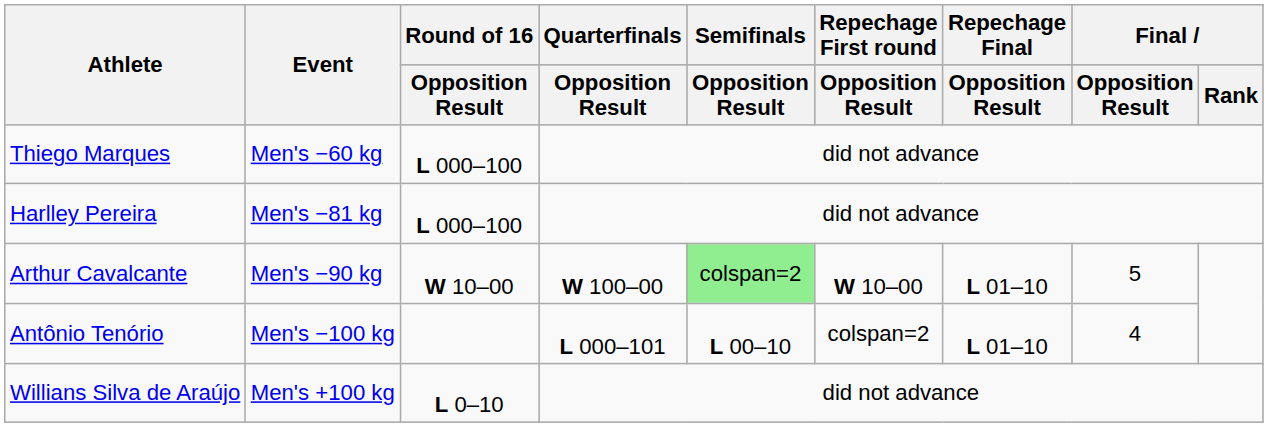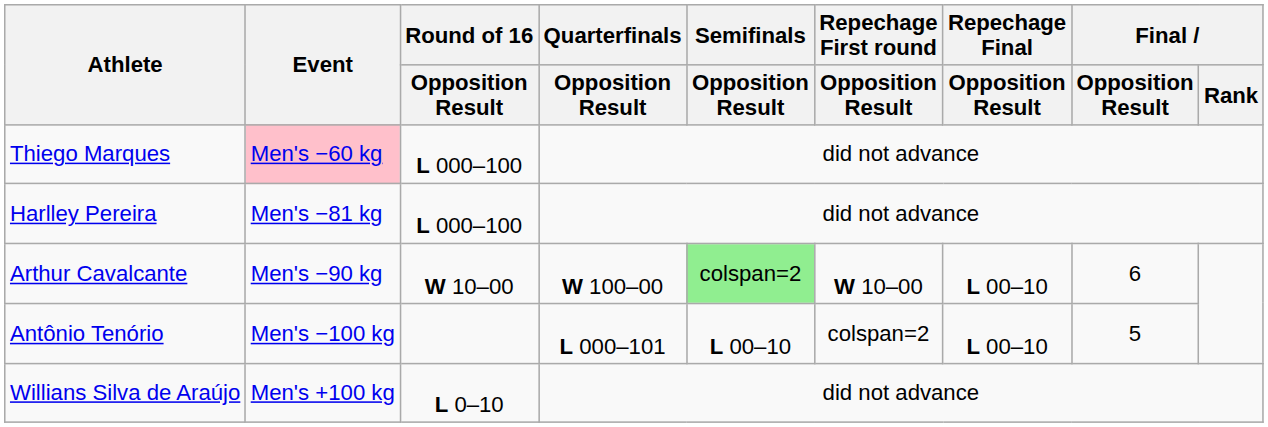(317, 154) no background -> (317, 154) pink background
(1007, 286) L 01–10 -> (1007, 286) L 00–10
(1135, 274) 5 -> (1135, 274) 6
(1007, 346) L 01–10 -> (1007, 346) L 00–10
(1135, 333) 4 -> (1135, 333) 5
